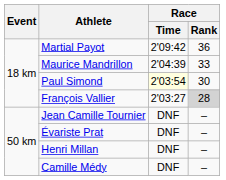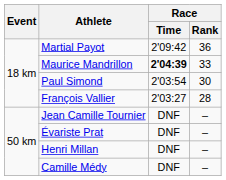(168, 64) normal -> (169, 64) bold
(168, 82) lightyellow background -> (169, 82) no background
(204, 99) lightgrey background -> (205, 99) no background
